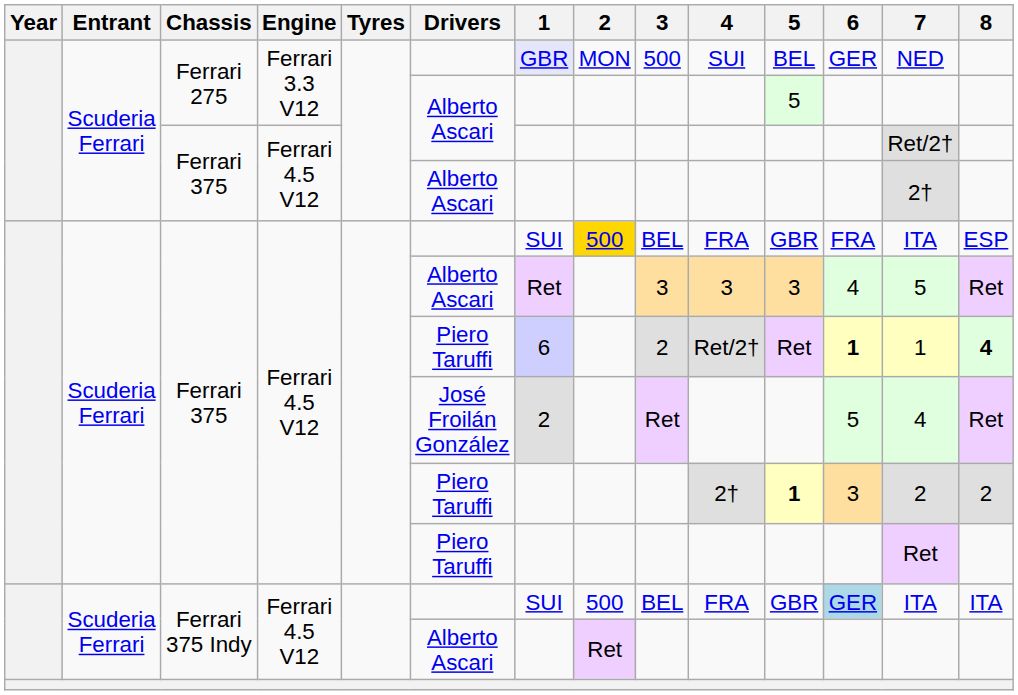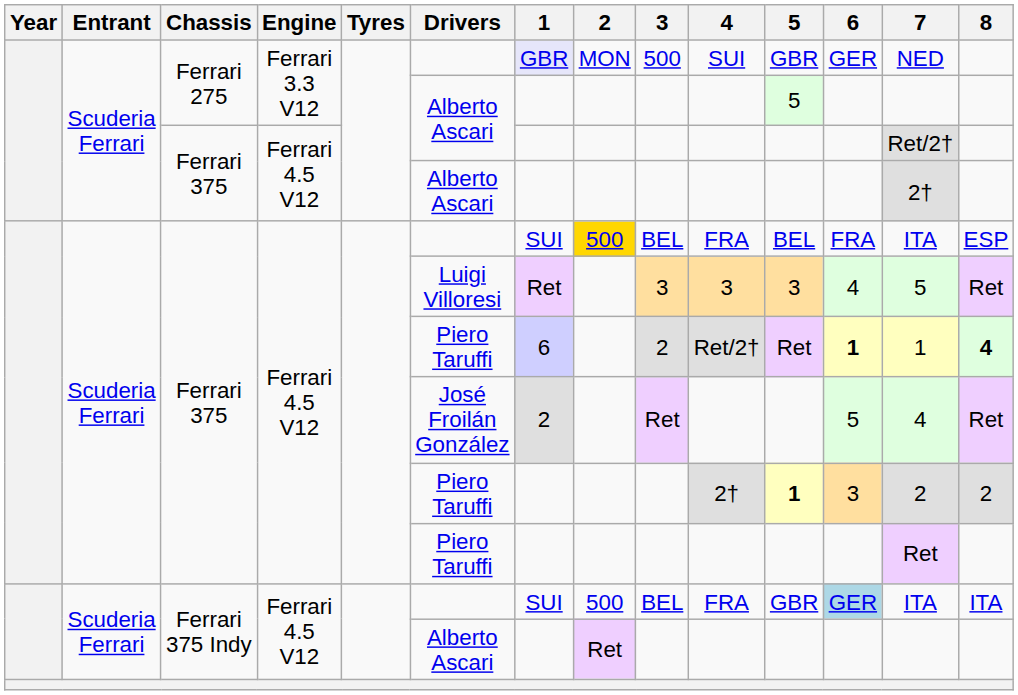(794, 58) BEL -> (794, 58) GBR
(794, 239) GBR -> (794, 239) BEL
(462, 287) Alberto Ascari -> (462, 287) Luigi Villoresi
